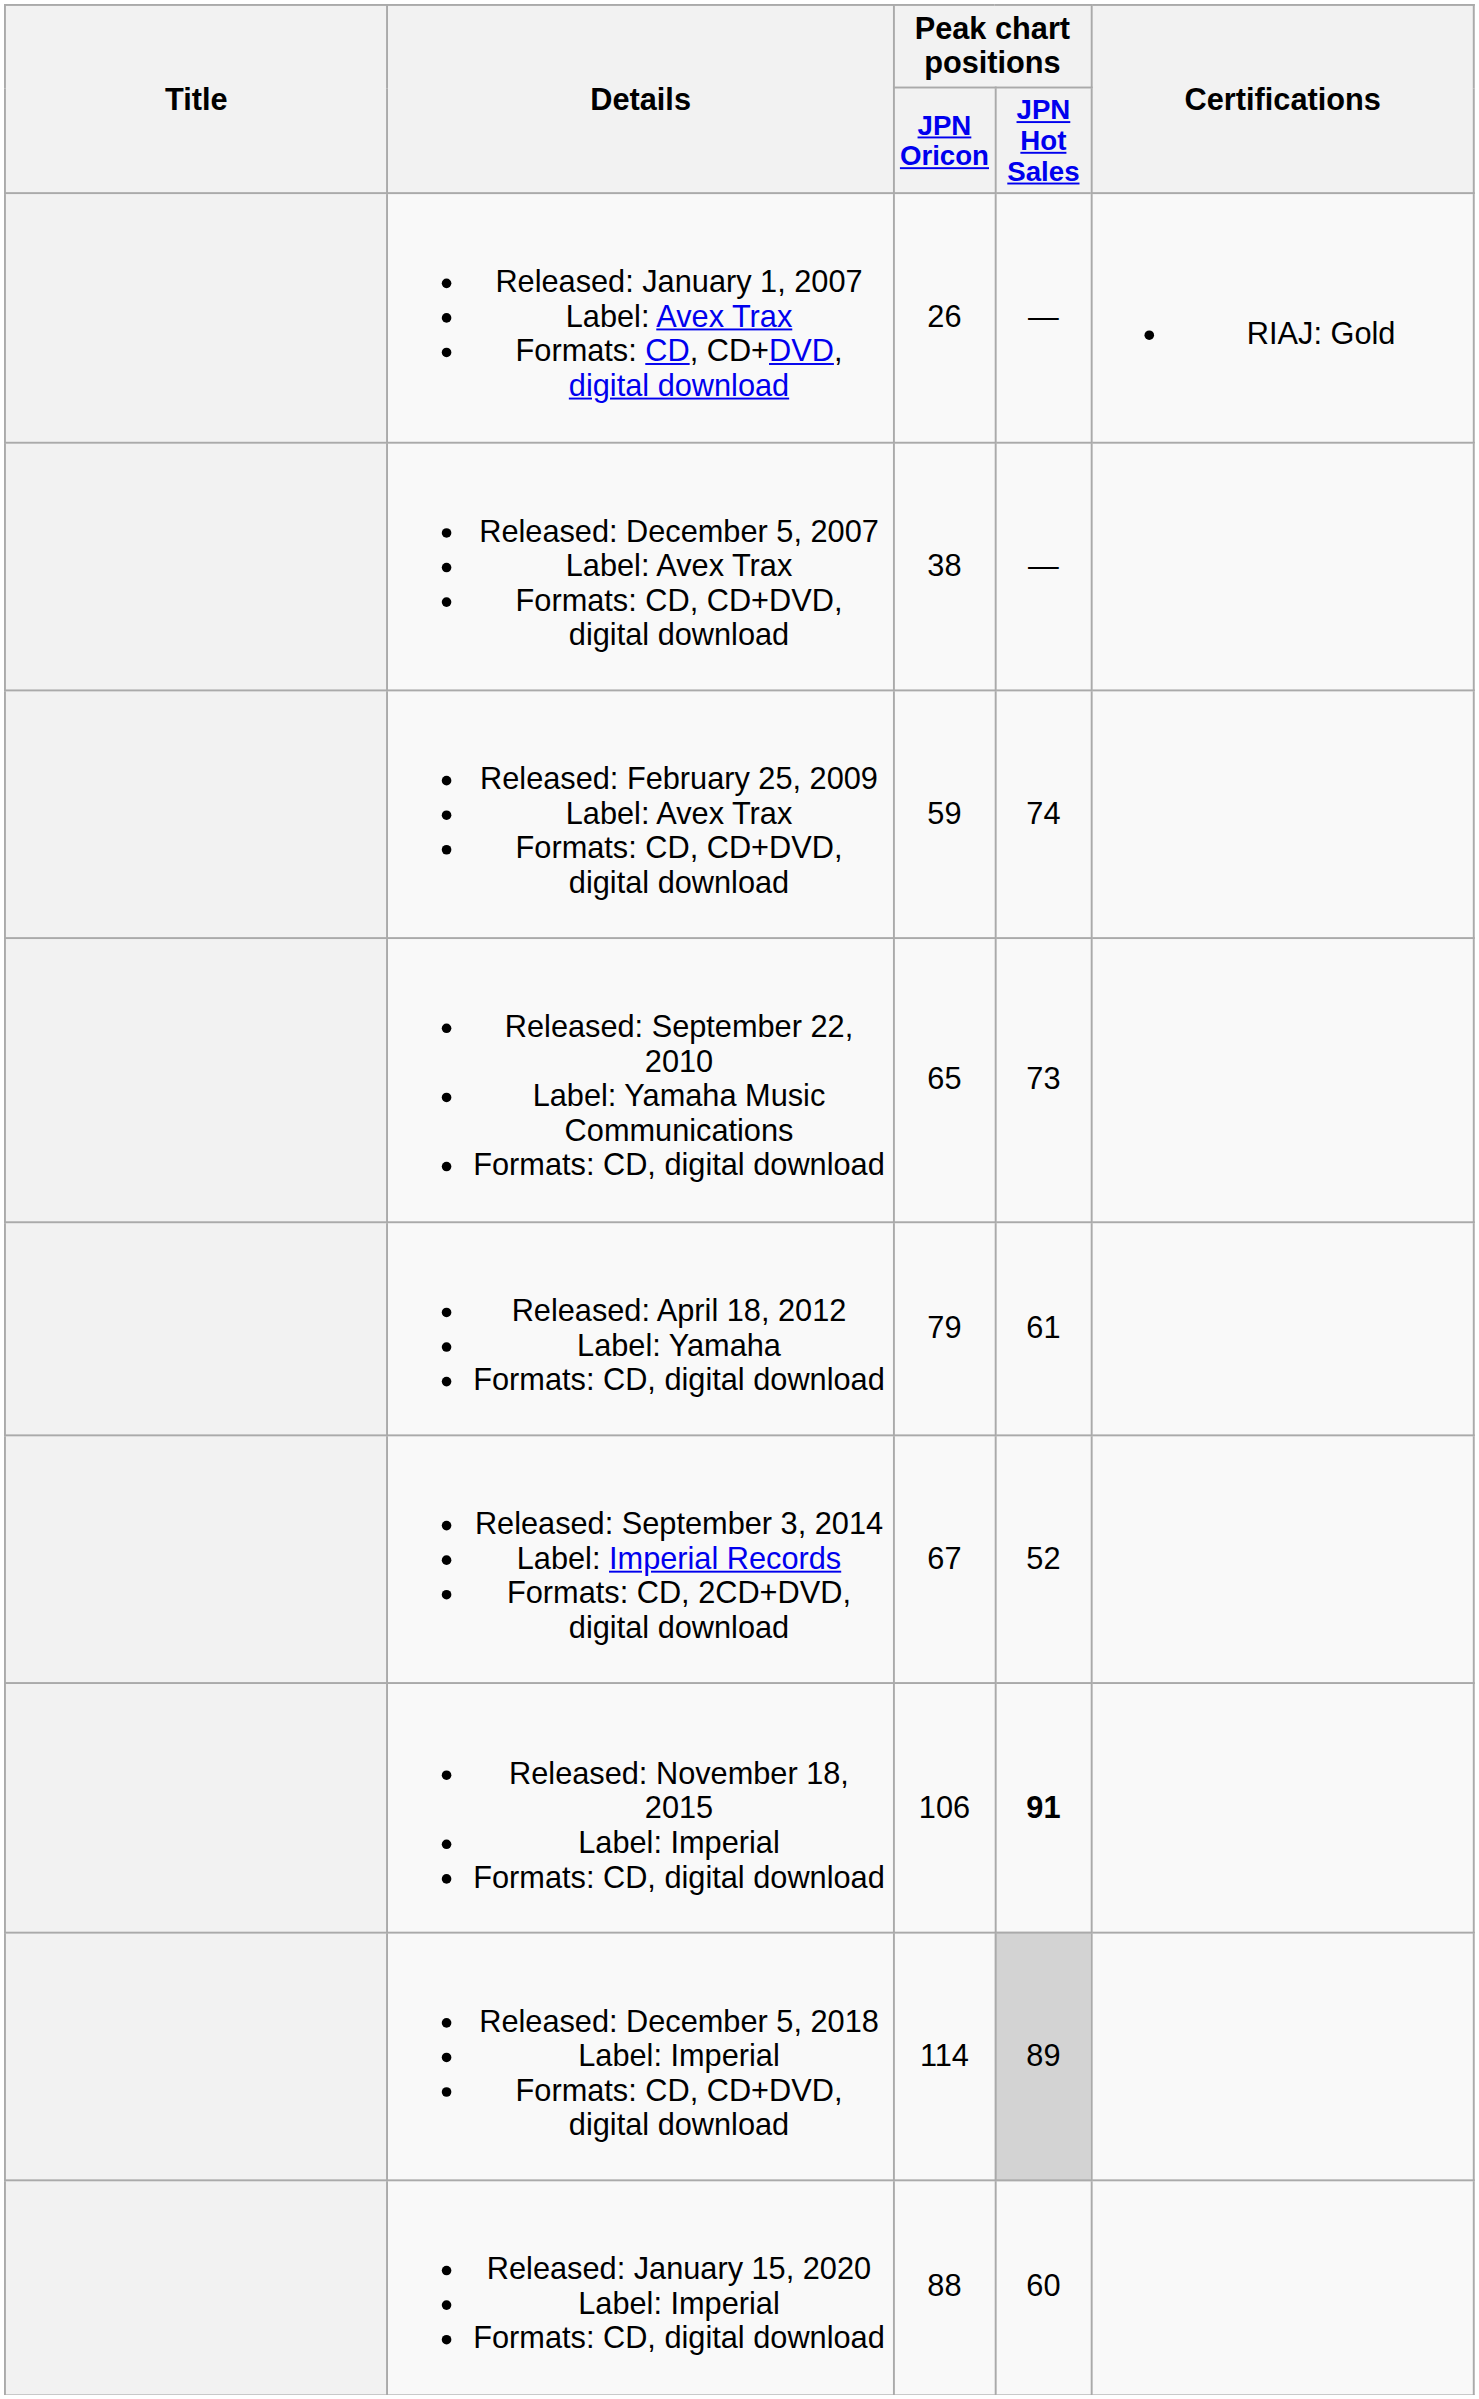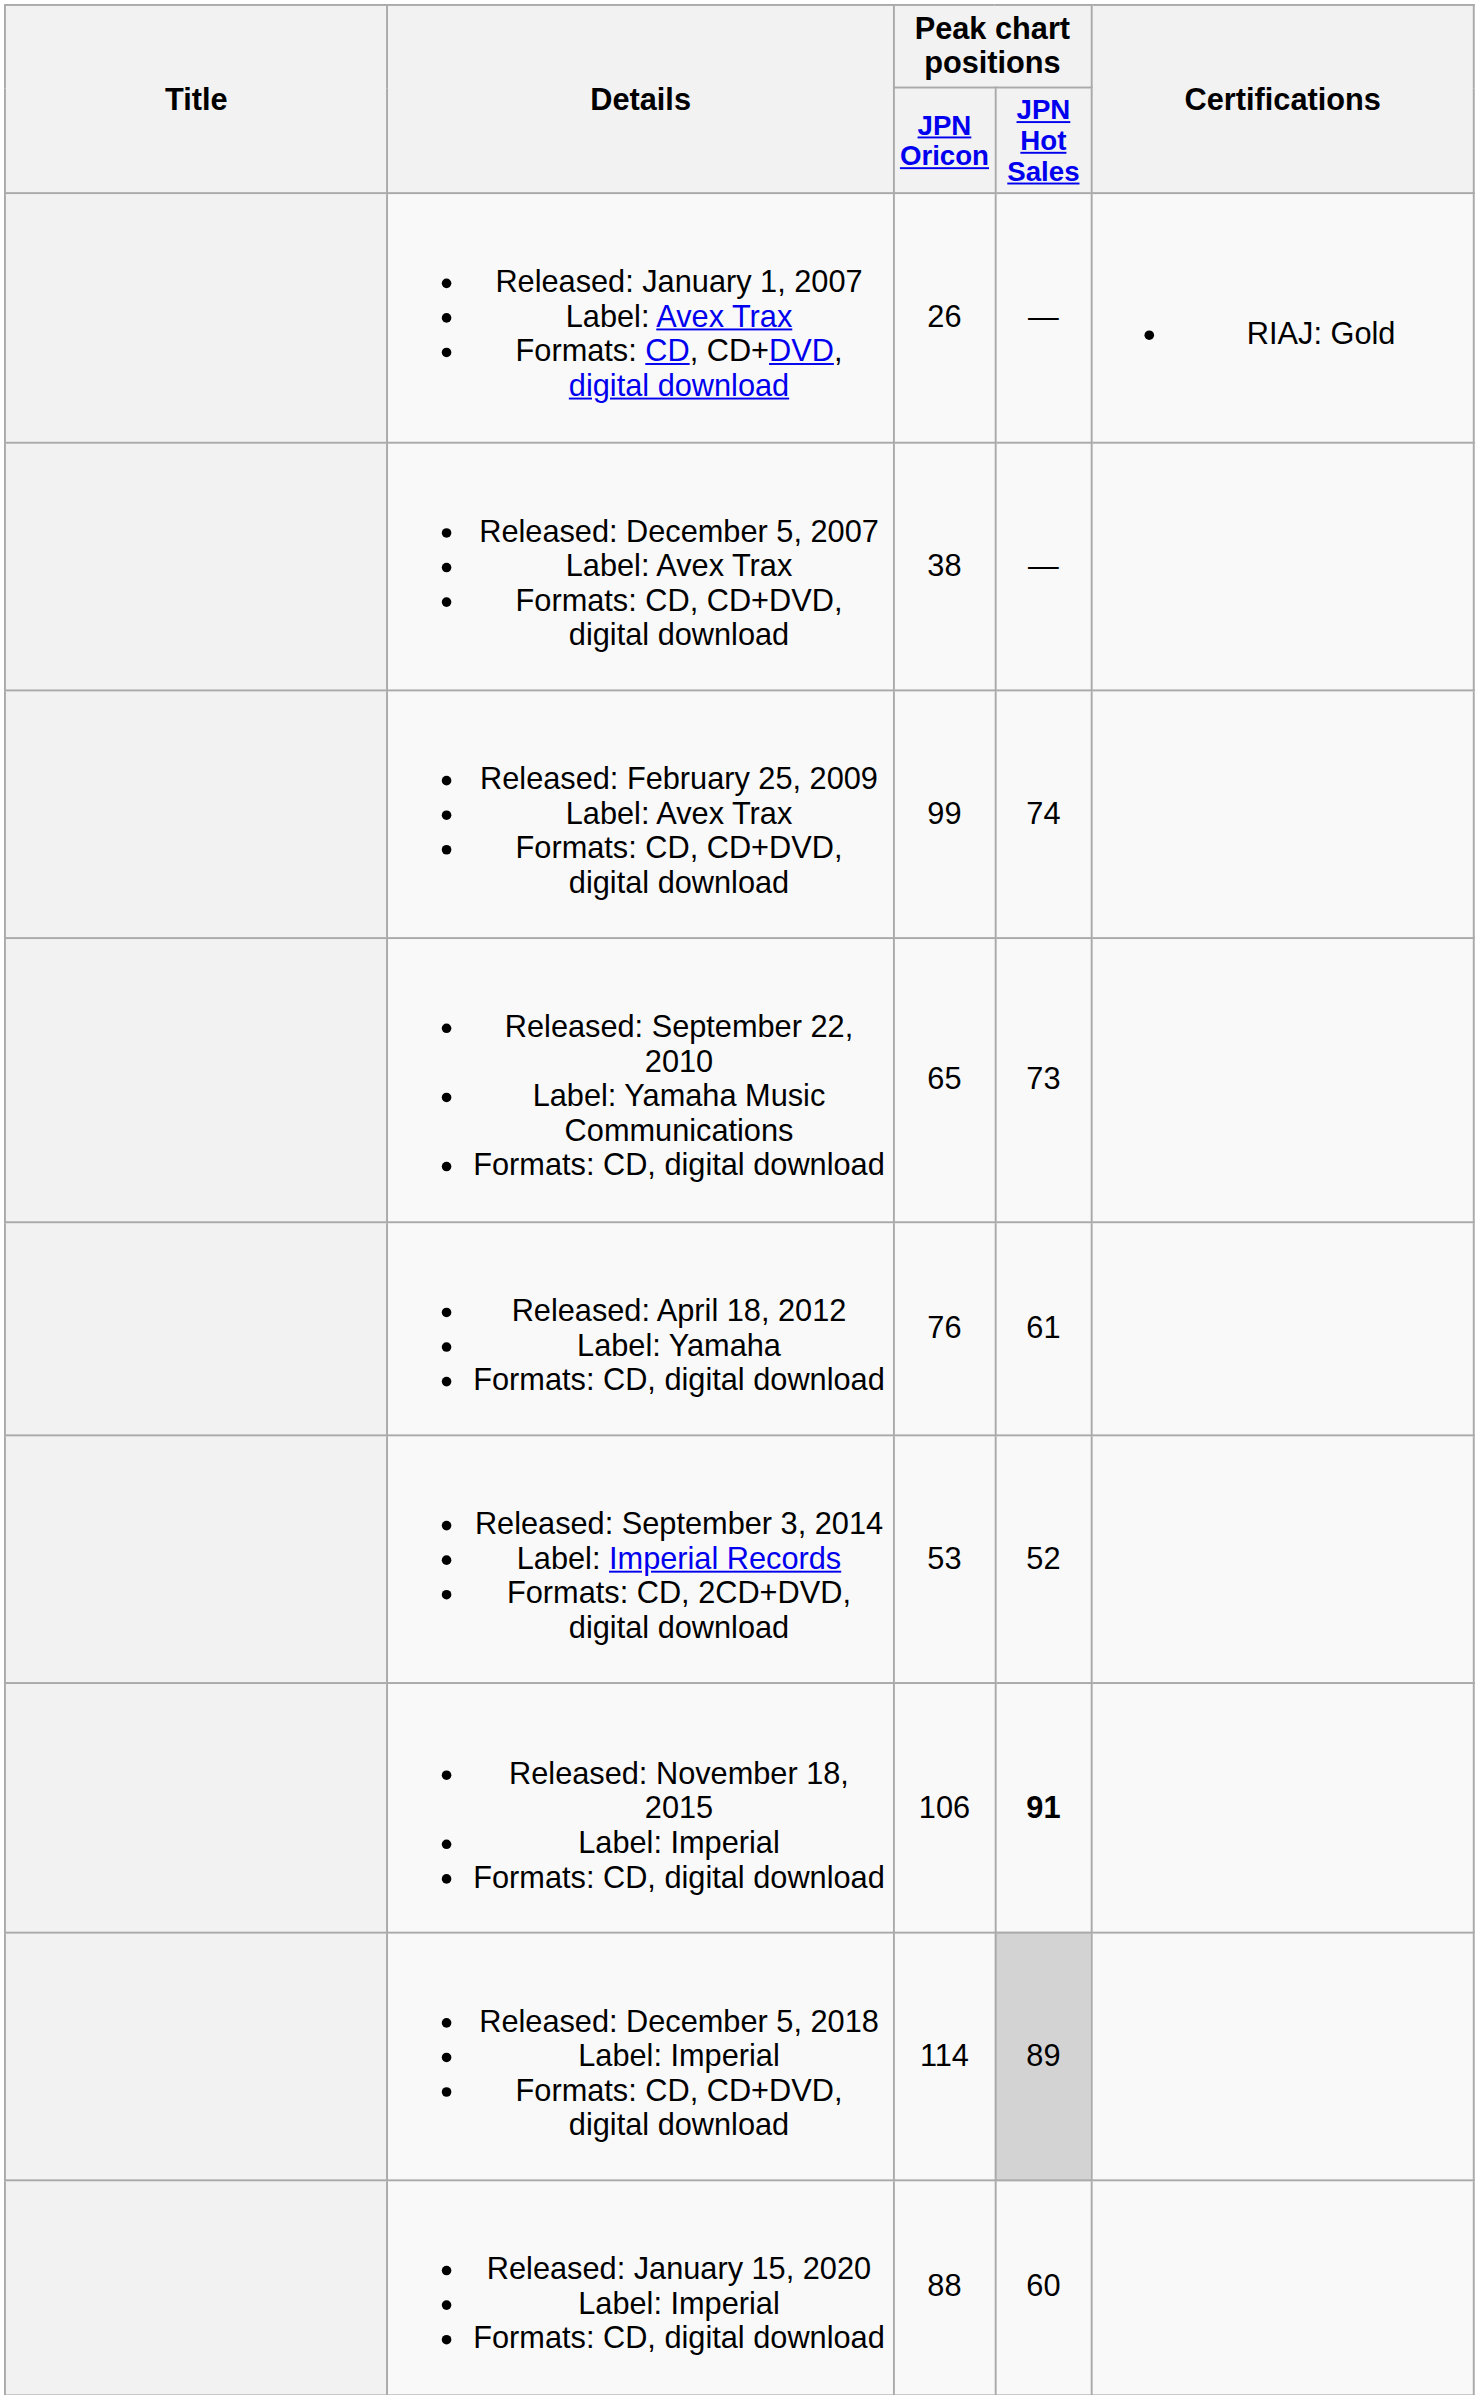(944, 813) 59 -> (944, 813) 99
(944, 1327) 79 -> (944, 1327) 76
(944, 1559) 67 -> (944, 1559) 53
